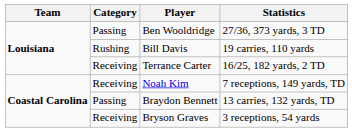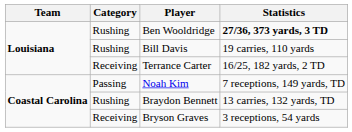(109, 30) Passing -> (111, 30) Rushing
(274, 30) normal -> (275, 30) bold
(115, 83) Receiving -> (109, 83) Passing
(109, 100) Passing -> (111, 100) Rushing
